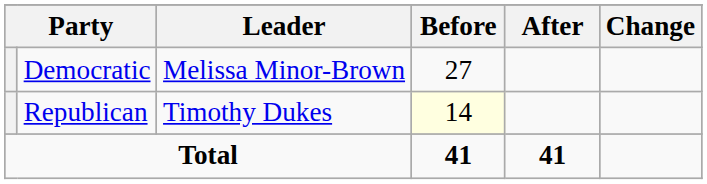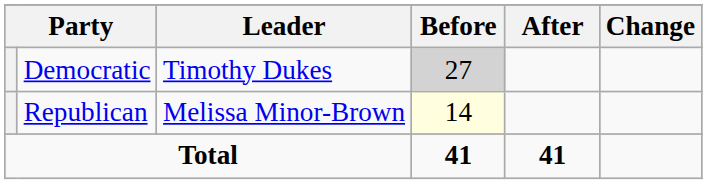(284, 69) Melissa Minor-Brown -> (248, 69) Timothy Dukes
(458, 69) no background -> (458, 69) lightgrey background
(248, 112) Timothy Dukes -> (284, 112) Melissa Minor-Brown
